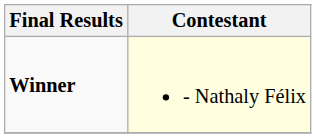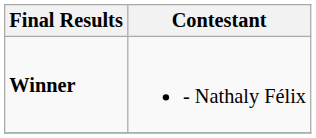(219, 96) lightyellow background -> (219, 96) no background
